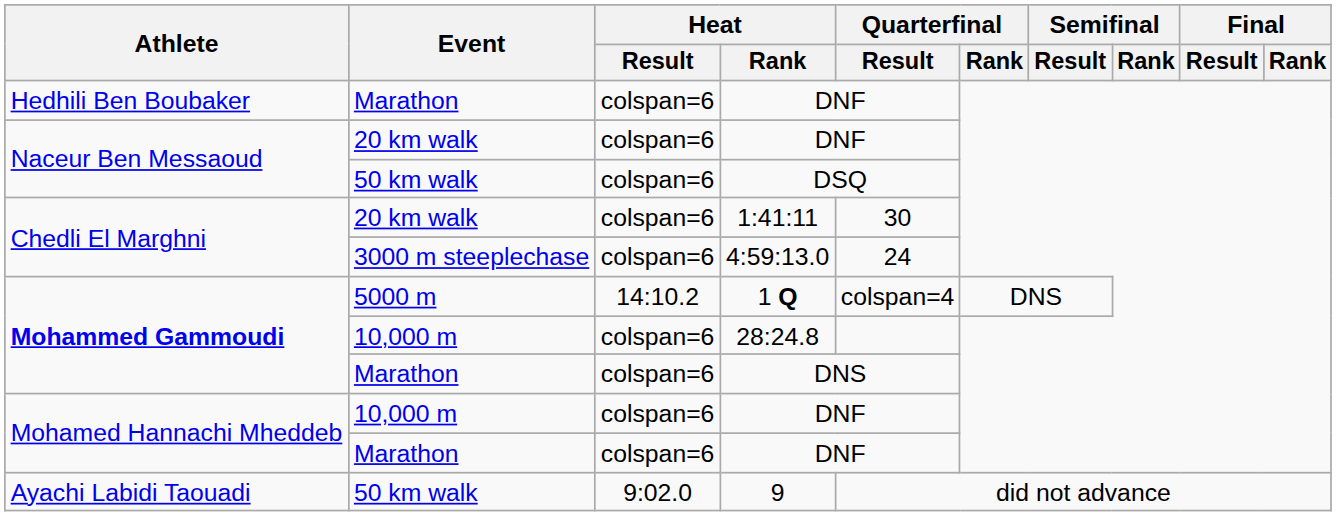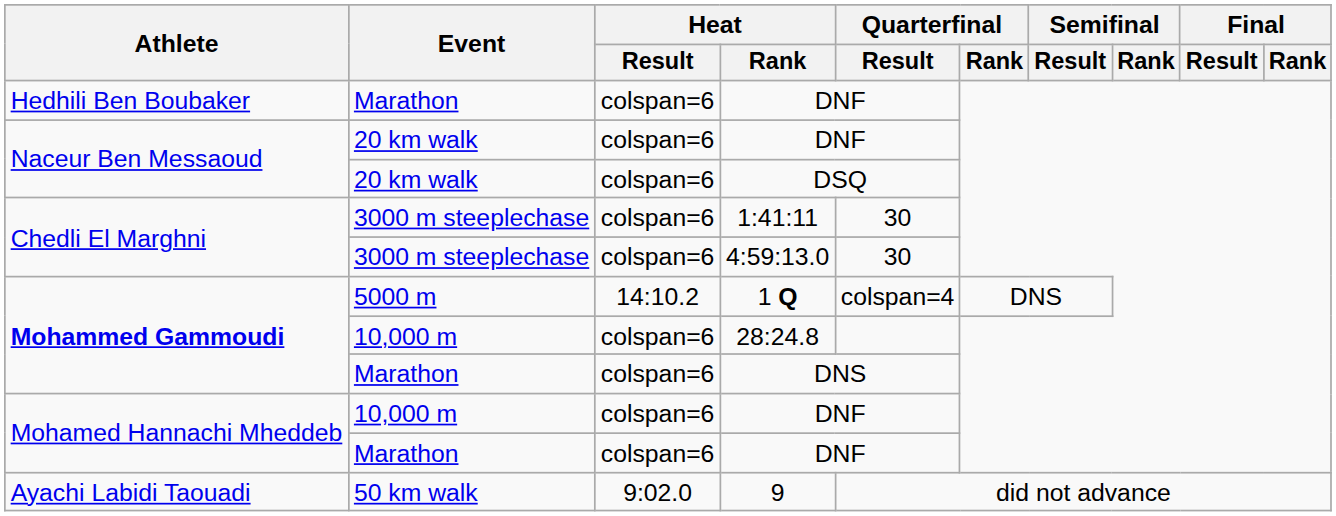(416, 179) 50 km walk -> (416, 179) 20 km walk
(416, 218) 20 km walk -> (472, 218) 3000 m steeplechase
(898, 257) 24 -> (898, 257) 30
